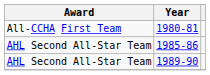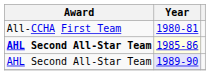(79, 45) normal -> (79, 45) bold
(177, 45) no background -> (177, 45) lightyellow background
(177, 61) no background -> (177, 61) lavender background
